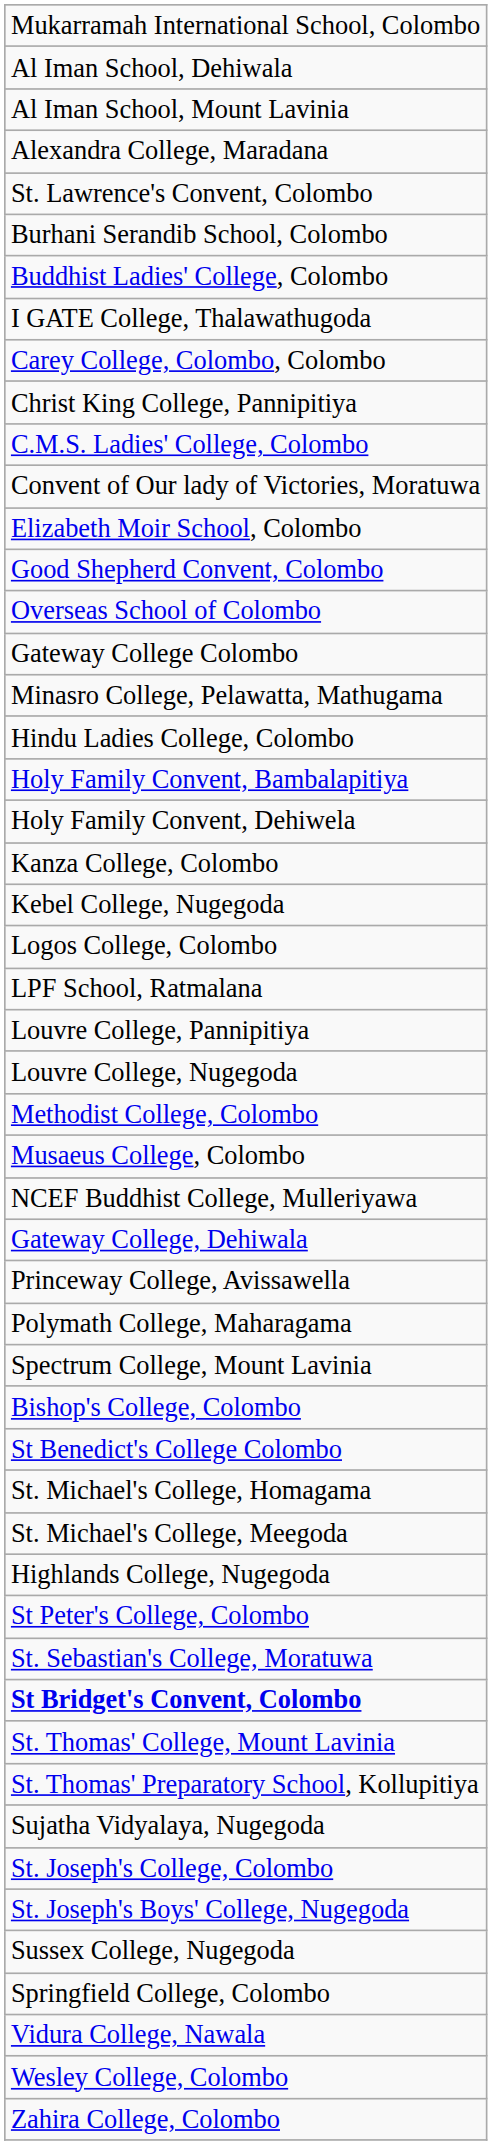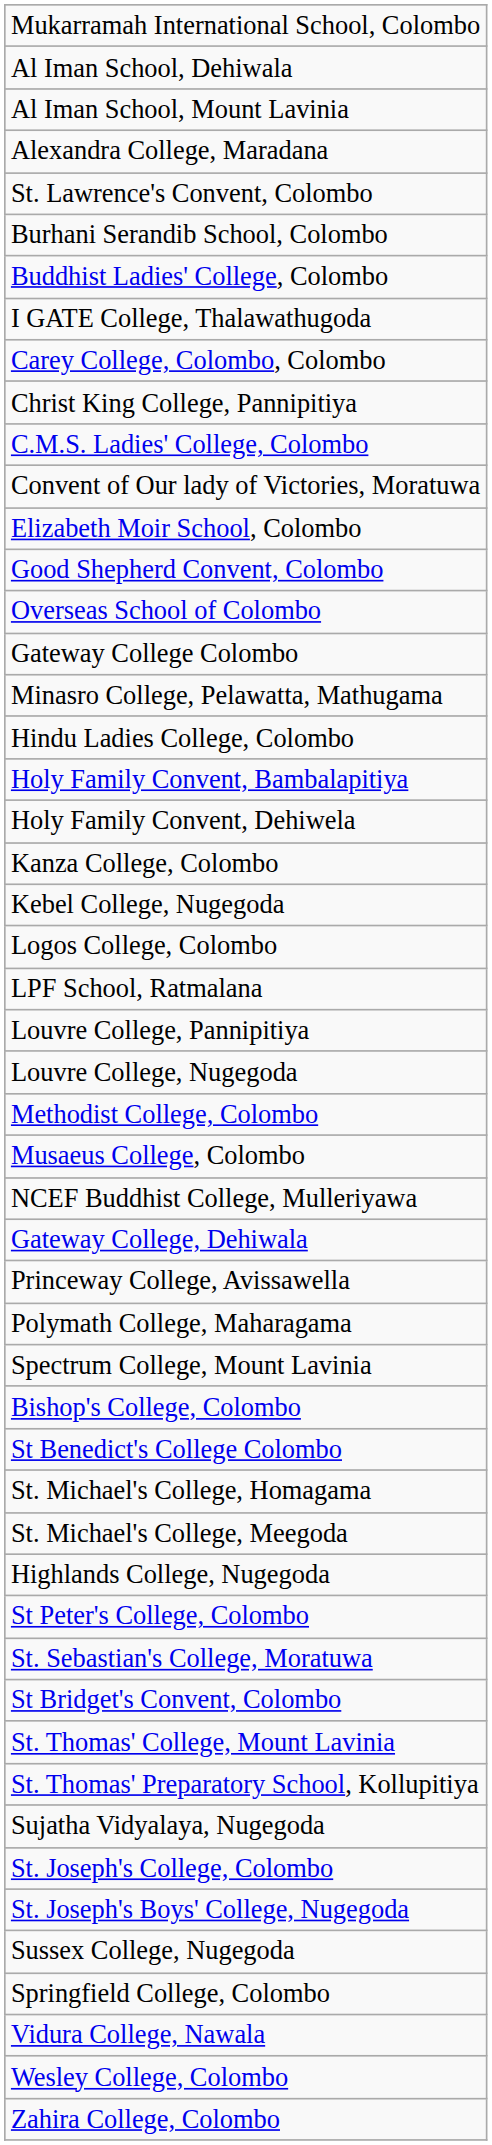(186, 1700) bold -> (176, 1700) normal
